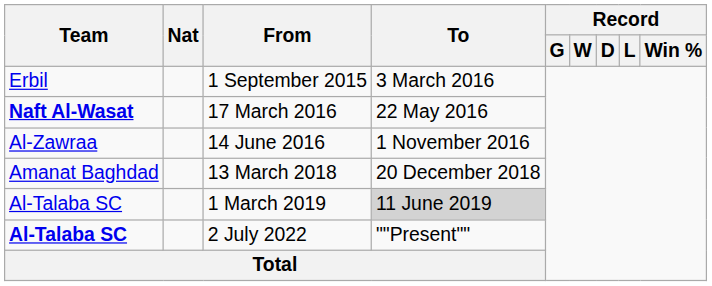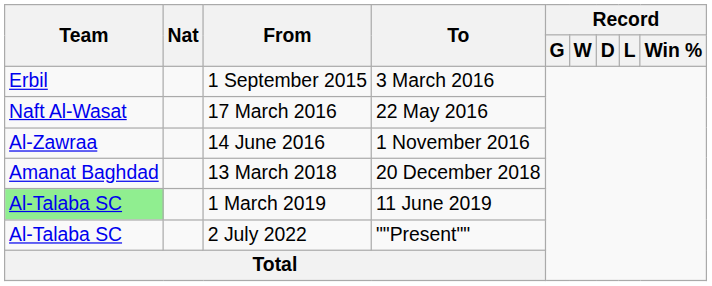(71, 111) bold -> (68, 111) normal
(66, 204) no background -> (66, 204) lightgreen background
(434, 204) lightgrey background -> (434, 204) no background
(68, 234) bold -> (66, 234) normal
